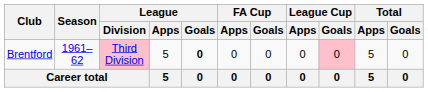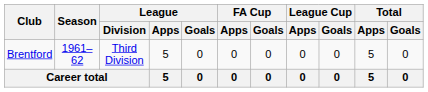(124, 54) pink background -> (124, 54) no background
(200, 54) bold -> (200, 54) normal
(337, 54) pink background -> (337, 54) no background
